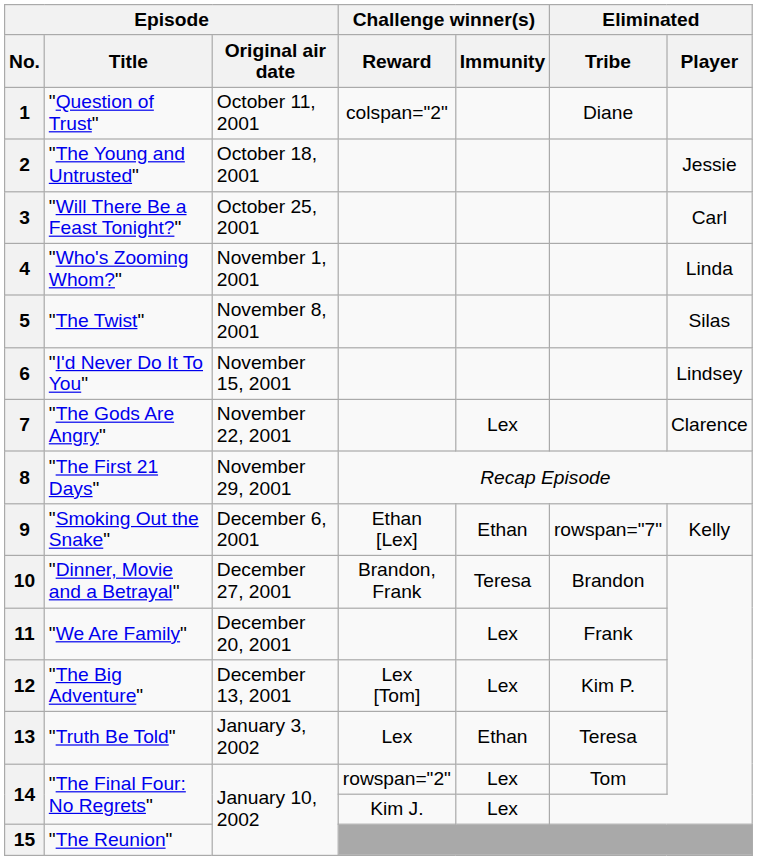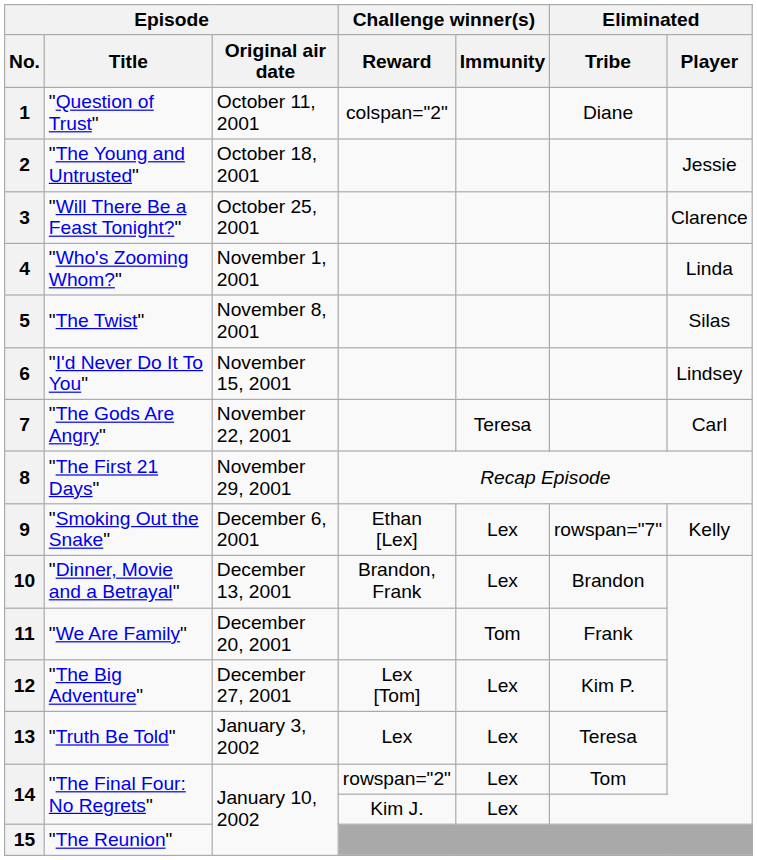(709, 217) Carl -> (709, 217) Clarence
(502, 425) Lex -> (502, 425) Teresa
(709, 425) Clarence -> (709, 425) Carl
(502, 529) Ethan -> (502, 529) Lex
(261, 581) December 27, 2001 -> (261, 581) December 13, 2001
(502, 581) Teresa -> (502, 581) Lex
(502, 633) Lex -> (502, 633) Tom
(261, 685) December 13, 2001 -> (261, 685) December 27, 2001
(502, 737) Ethan -> (502, 737) Lex
